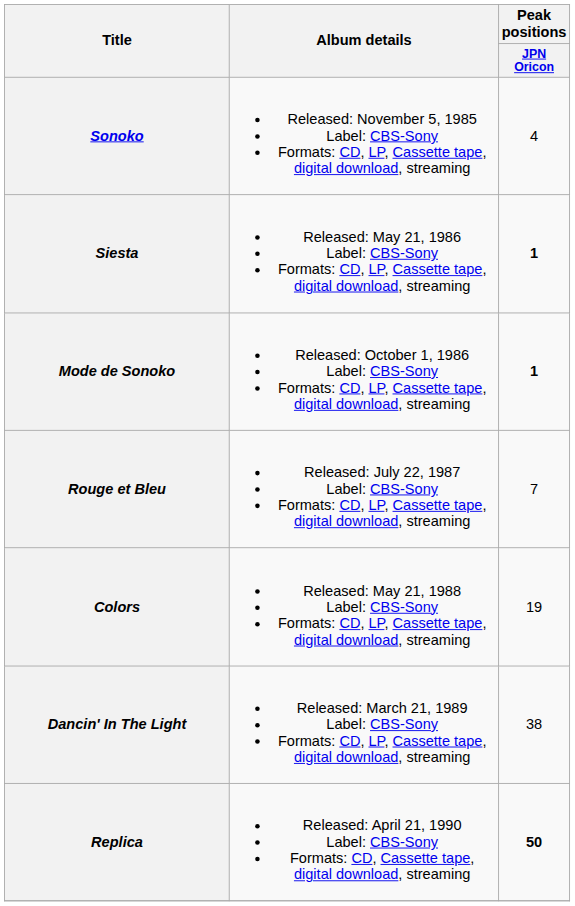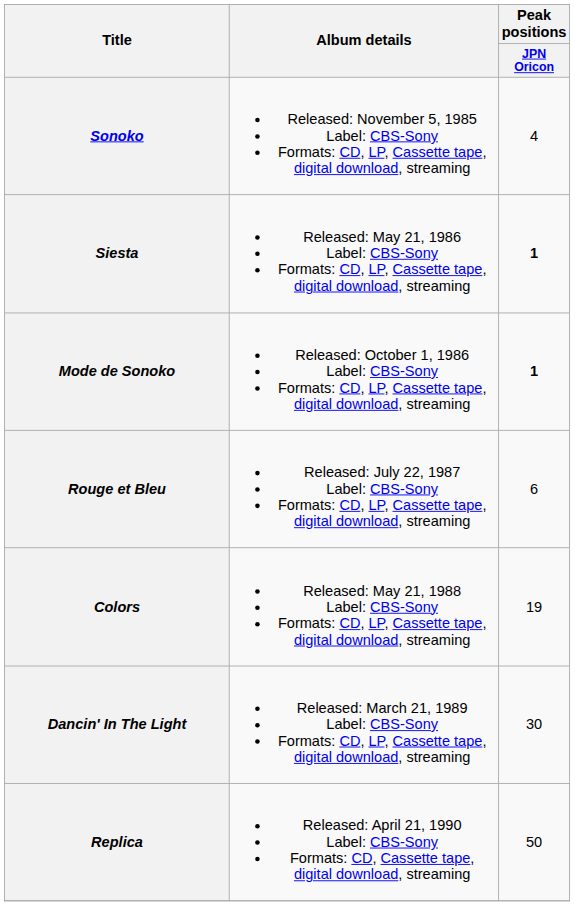(534, 489) 7 -> (534, 489) 6
(534, 724) 38 -> (534, 724) 30
(534, 842) bold -> (534, 842) normal
